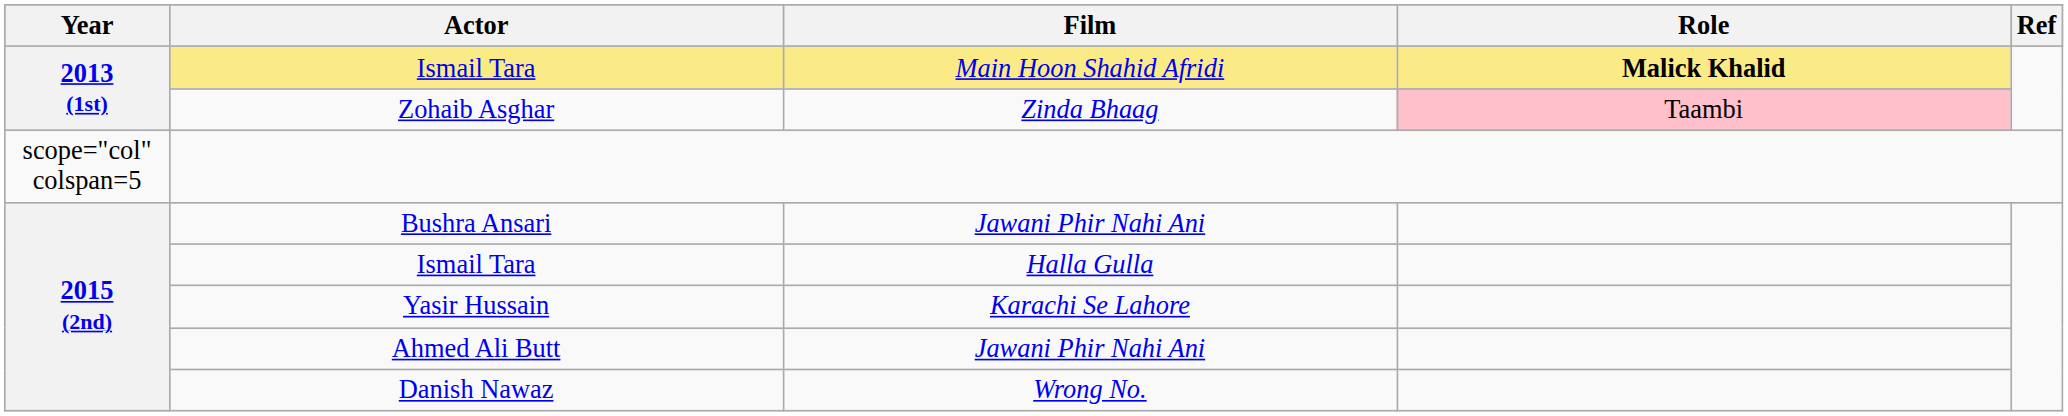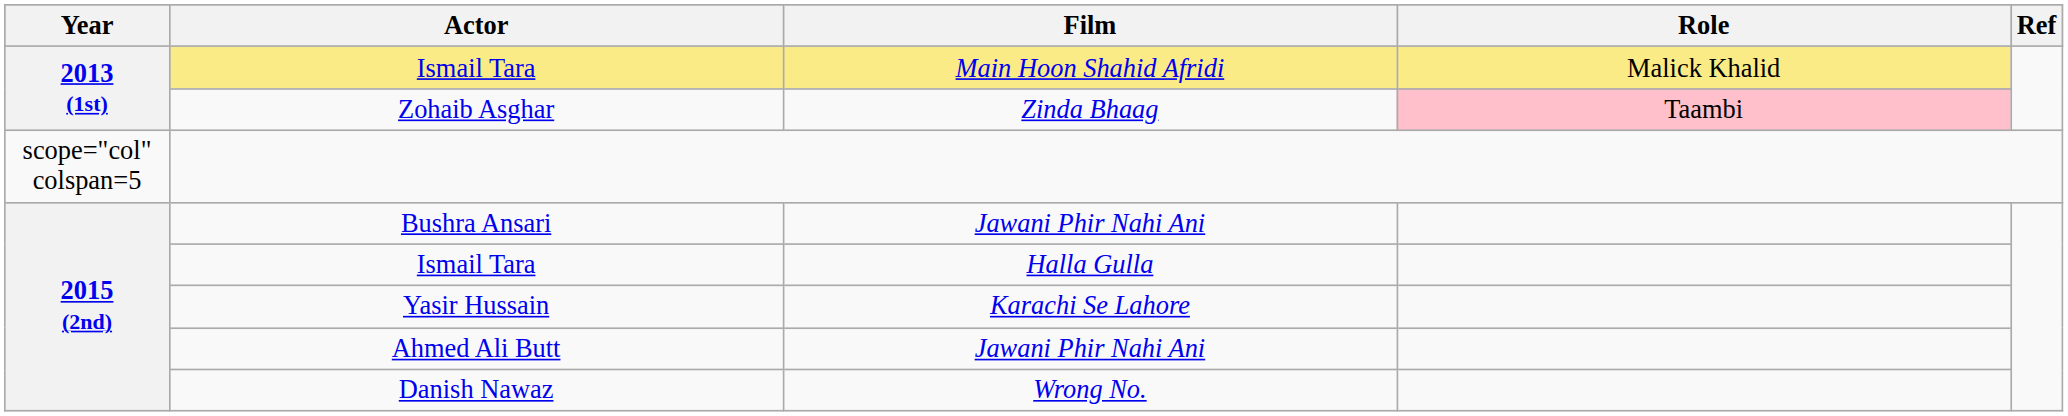(1704, 67) bold -> (1704, 67) normal
